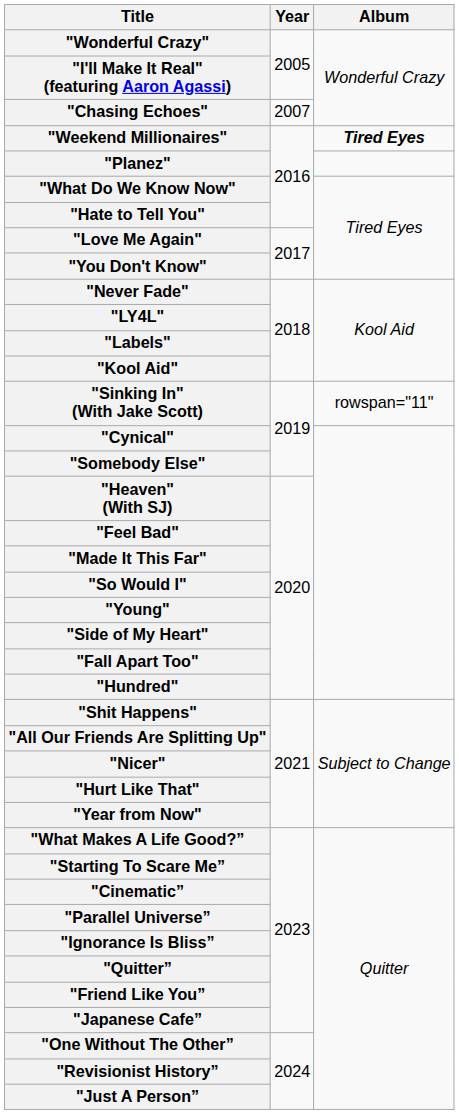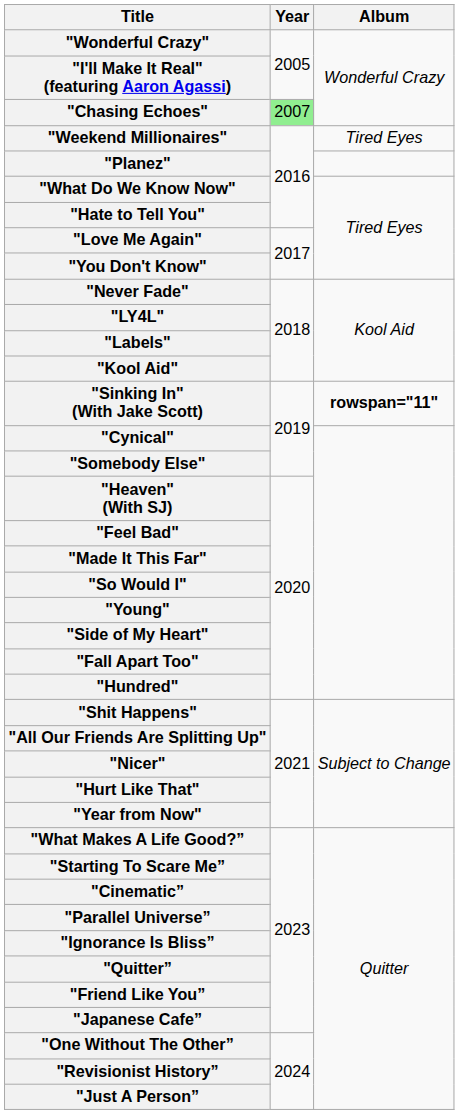(292, 112) no background -> (292, 112) lightgreen background
(384, 138) bold -> (384, 138) normal
(384, 403) normal -> (384, 403) bold
